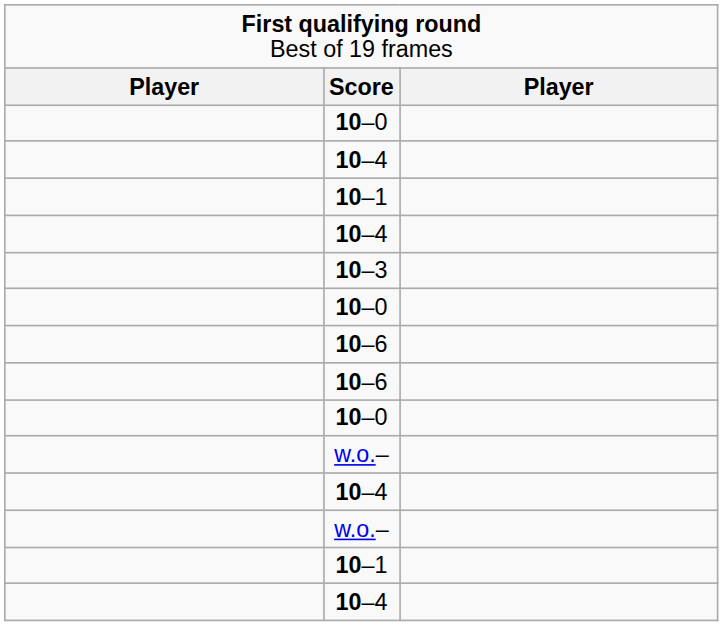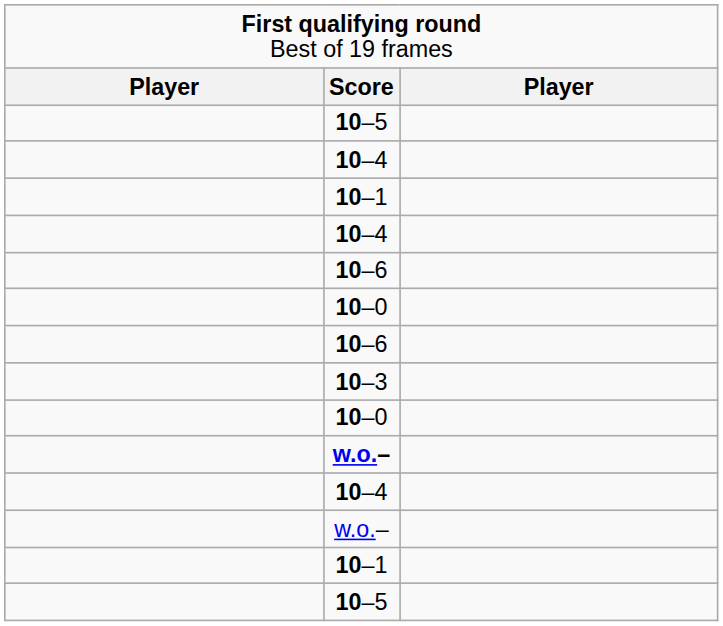(361, 123) 10–0 -> (361, 123) 10–5
(361, 271) 10–3 -> (361, 271) 10–6
(361, 381) 10–6 -> (361, 381) 10–3
(361, 455) normal -> (361, 455) bold
(361, 602) 10–4 -> (361, 602) 10–5
